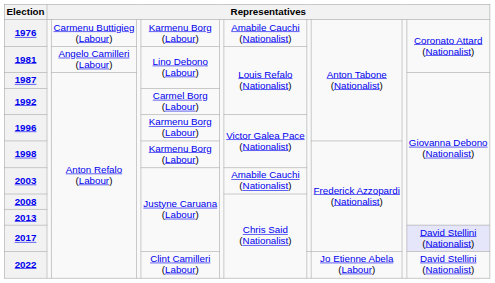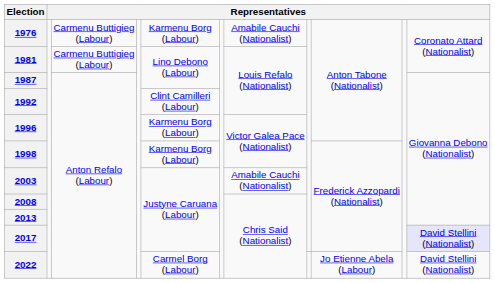(94, 59) Angelo Camilleri (Labour) -> (94, 59) Carmenu Buttigieg (Labour)
(180, 101) Carmel Borg (Labour) -> (180, 101) Clint Camilleri (Labour)
(180, 264) Clint Camilleri (Labour) -> (180, 264) Carmel Borg (Labour)
